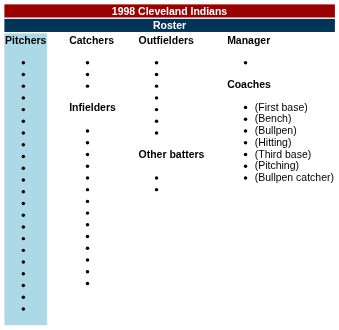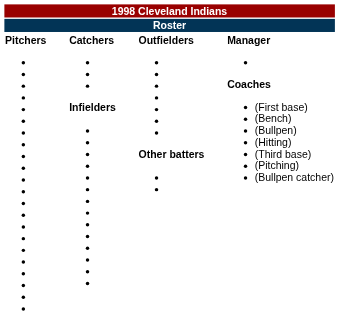(26, 174) lightblue background -> (26, 174) no background
